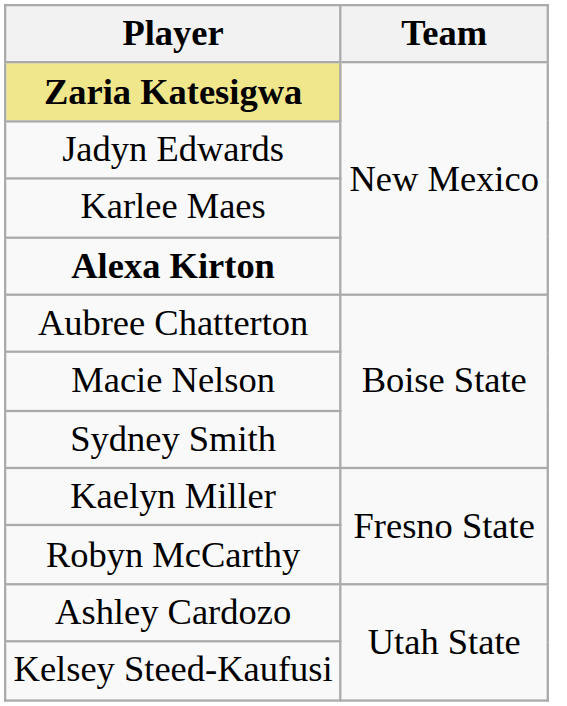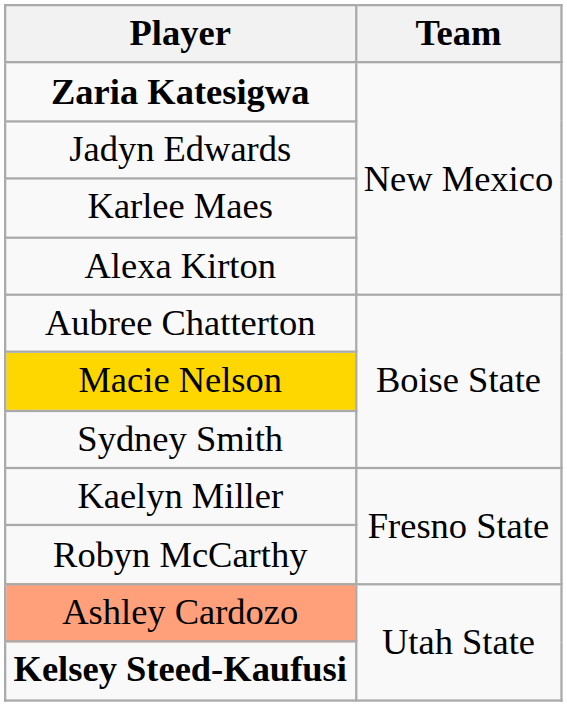(173, 91) khaki background -> (180, 91) no background
(173, 264) bold -> (180, 264) normal
(173, 380) no background -> (180, 380) gold background
(173, 611) no background -> (180, 611) lightsalmon background
(173, 669) normal -> (180, 669) bold
